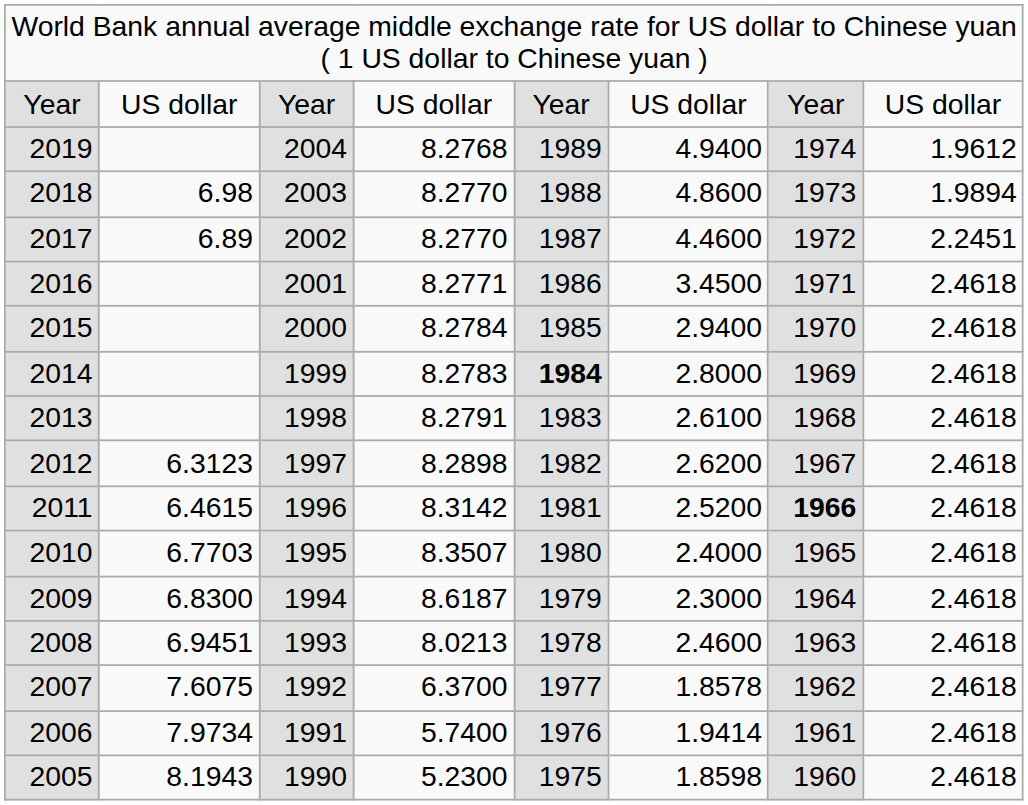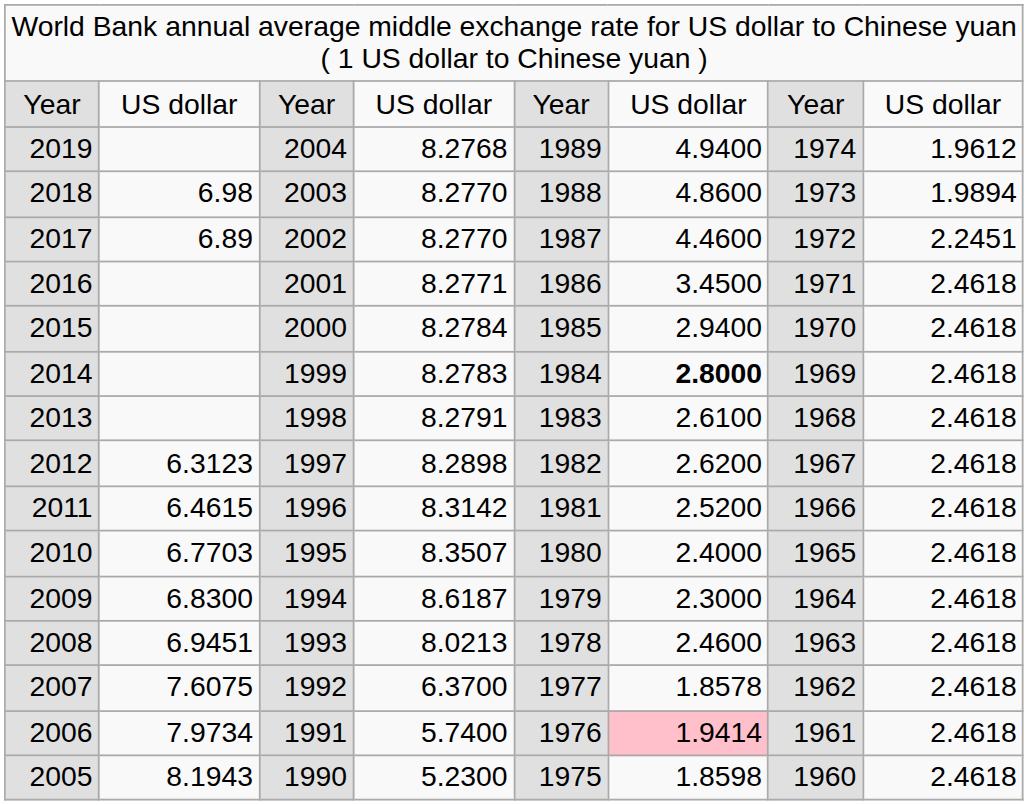(570, 373) bold -> (570, 373) normal
(719, 373) normal -> (719, 373) bold
(825, 507) bold -> (825, 507) normal
(719, 732) no background -> (719, 732) pink background
